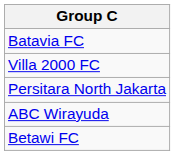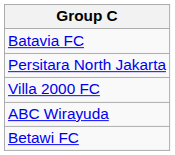(54, 65) Villa 2000 FC -> (87, 65) Persitara North Jakarta
(87, 89) Persitara North Jakarta -> (54, 89) Villa 2000 FC
